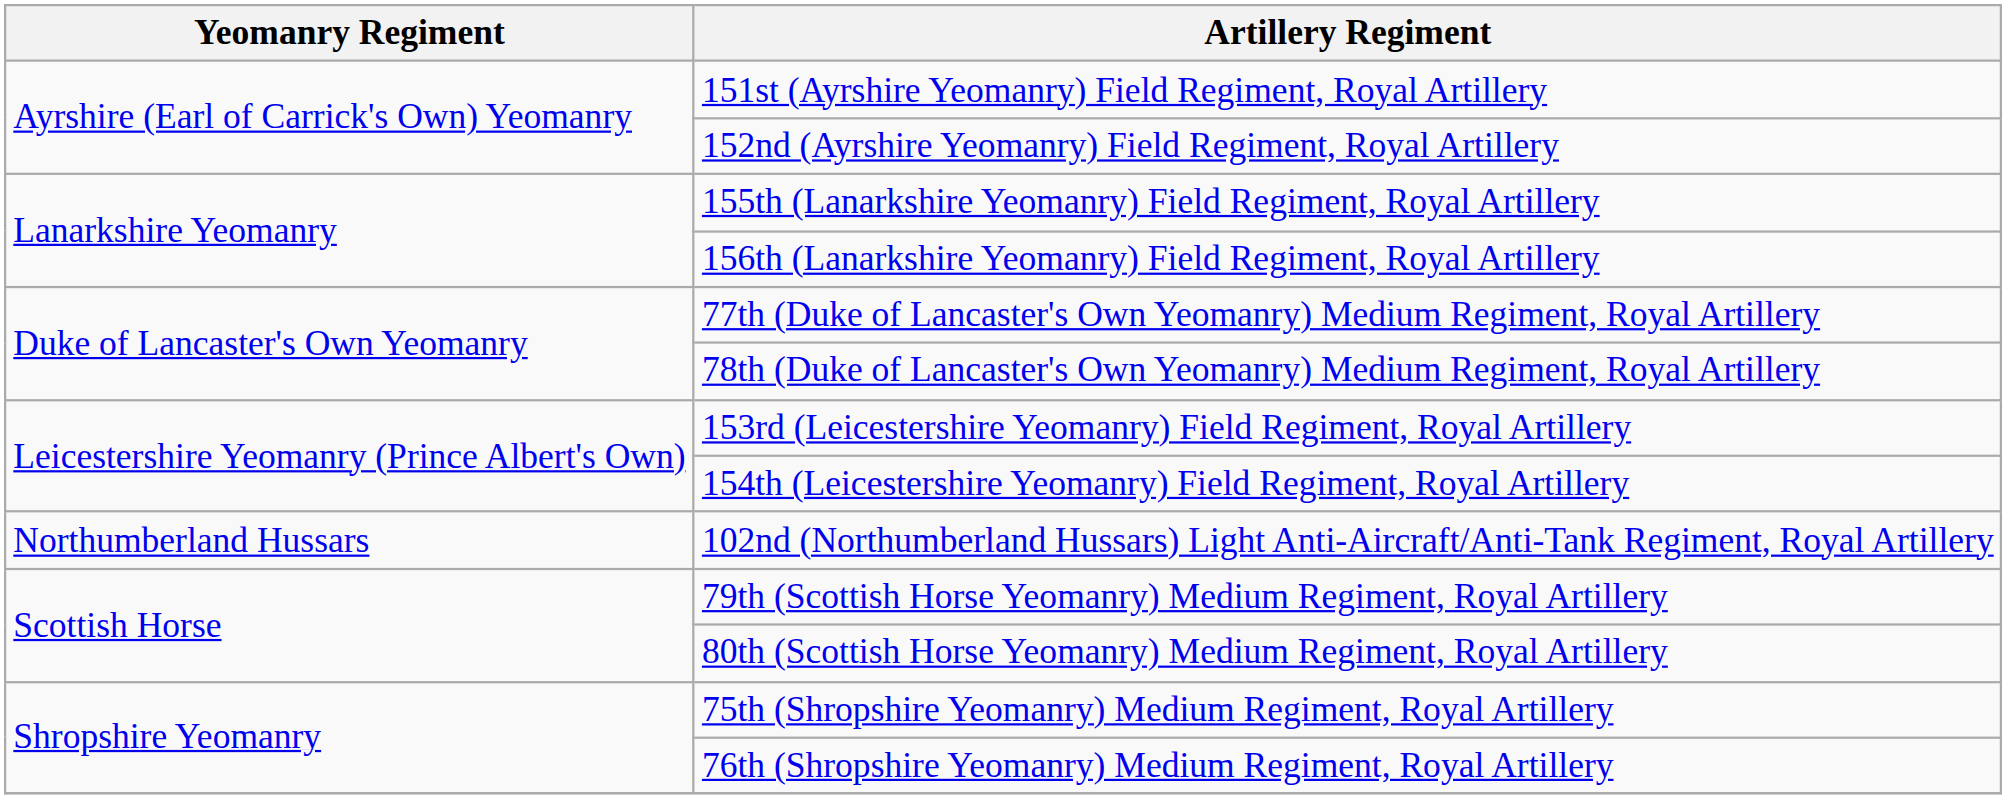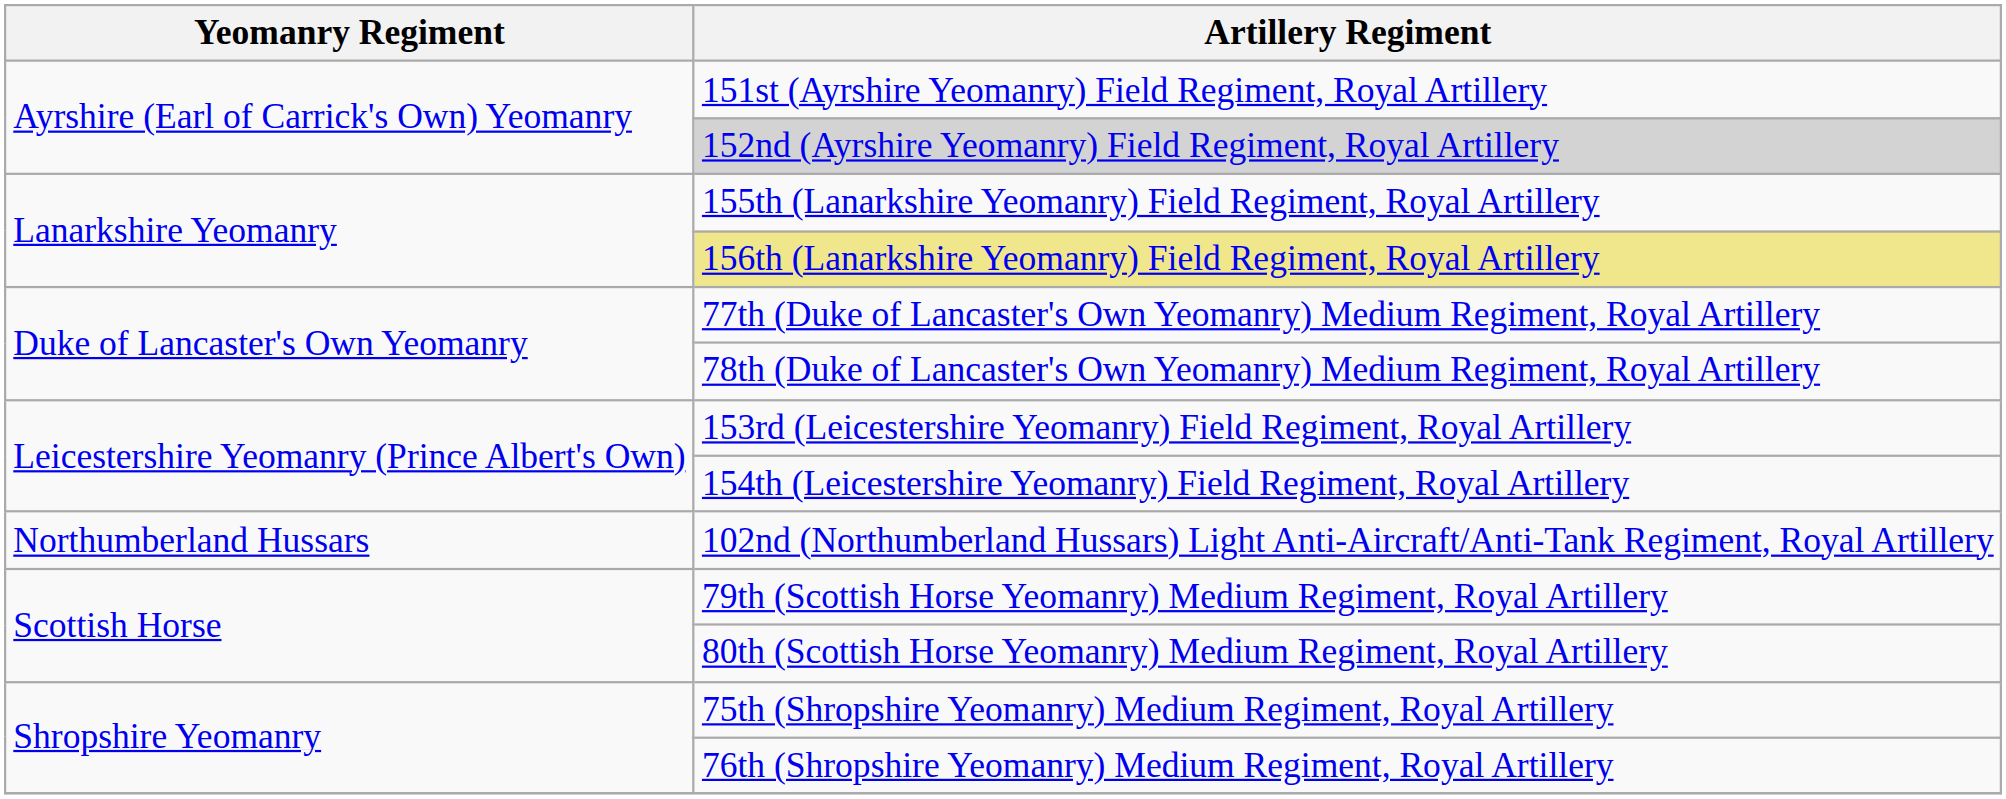(1130, 145) no background -> (1130, 145) lightgrey background
(1151, 257) no background -> (1151, 257) khaki background
